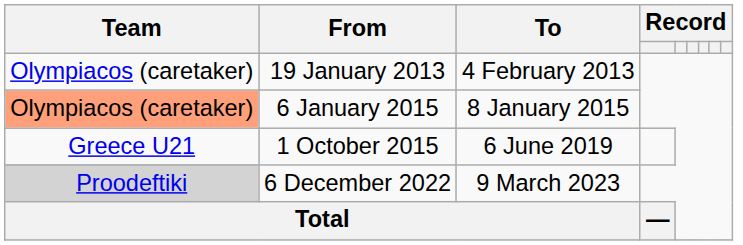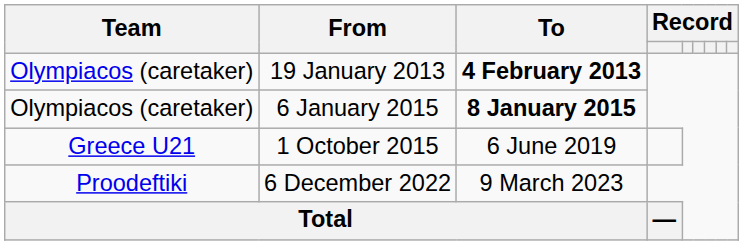(548, 71) normal -> (551, 71) bold
(132, 108) lightsalmon background -> (132, 108) no background
(548, 108) normal -> (551, 108) bold
(132, 183) lightgrey background -> (132, 183) no background
